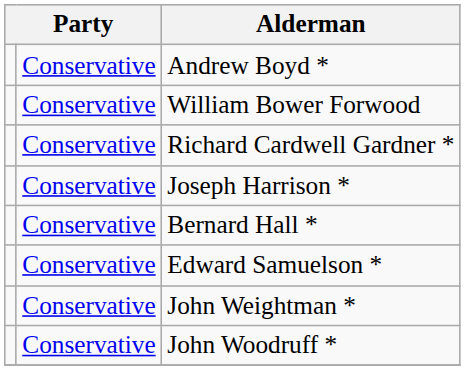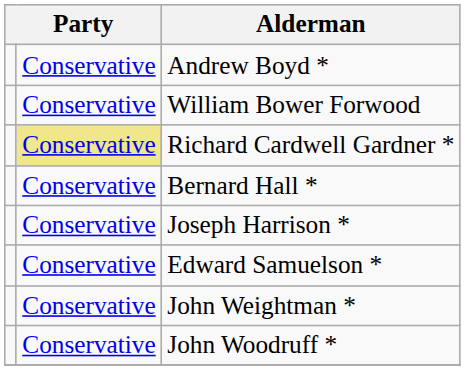(89, 144) no background -> (89, 144) khaki background
rows swapped: (242, 225) <-> (259, 184)
